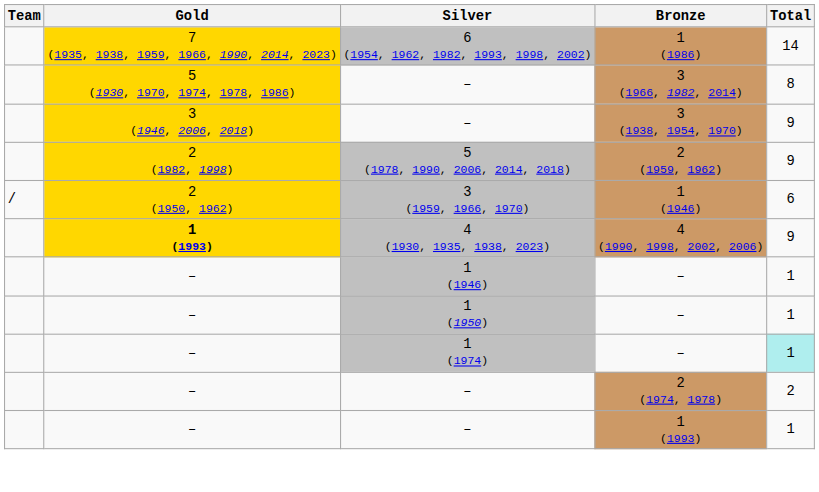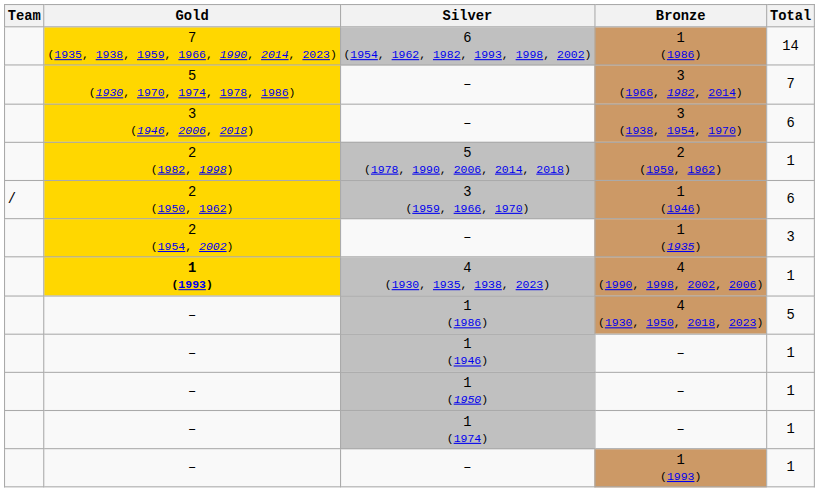(791, 85) 8 -> (791, 85) 7
(791, 123) 9 -> (791, 123) 6
(791, 161) 9 -> (791, 161) 1
+ row: (467, 238)
(791, 238) 9 -> (791, 276) 1
+ row: (467, 314)
(791, 353) paleturquoise background -> (791, 430) no background
- row: (467, 391)
